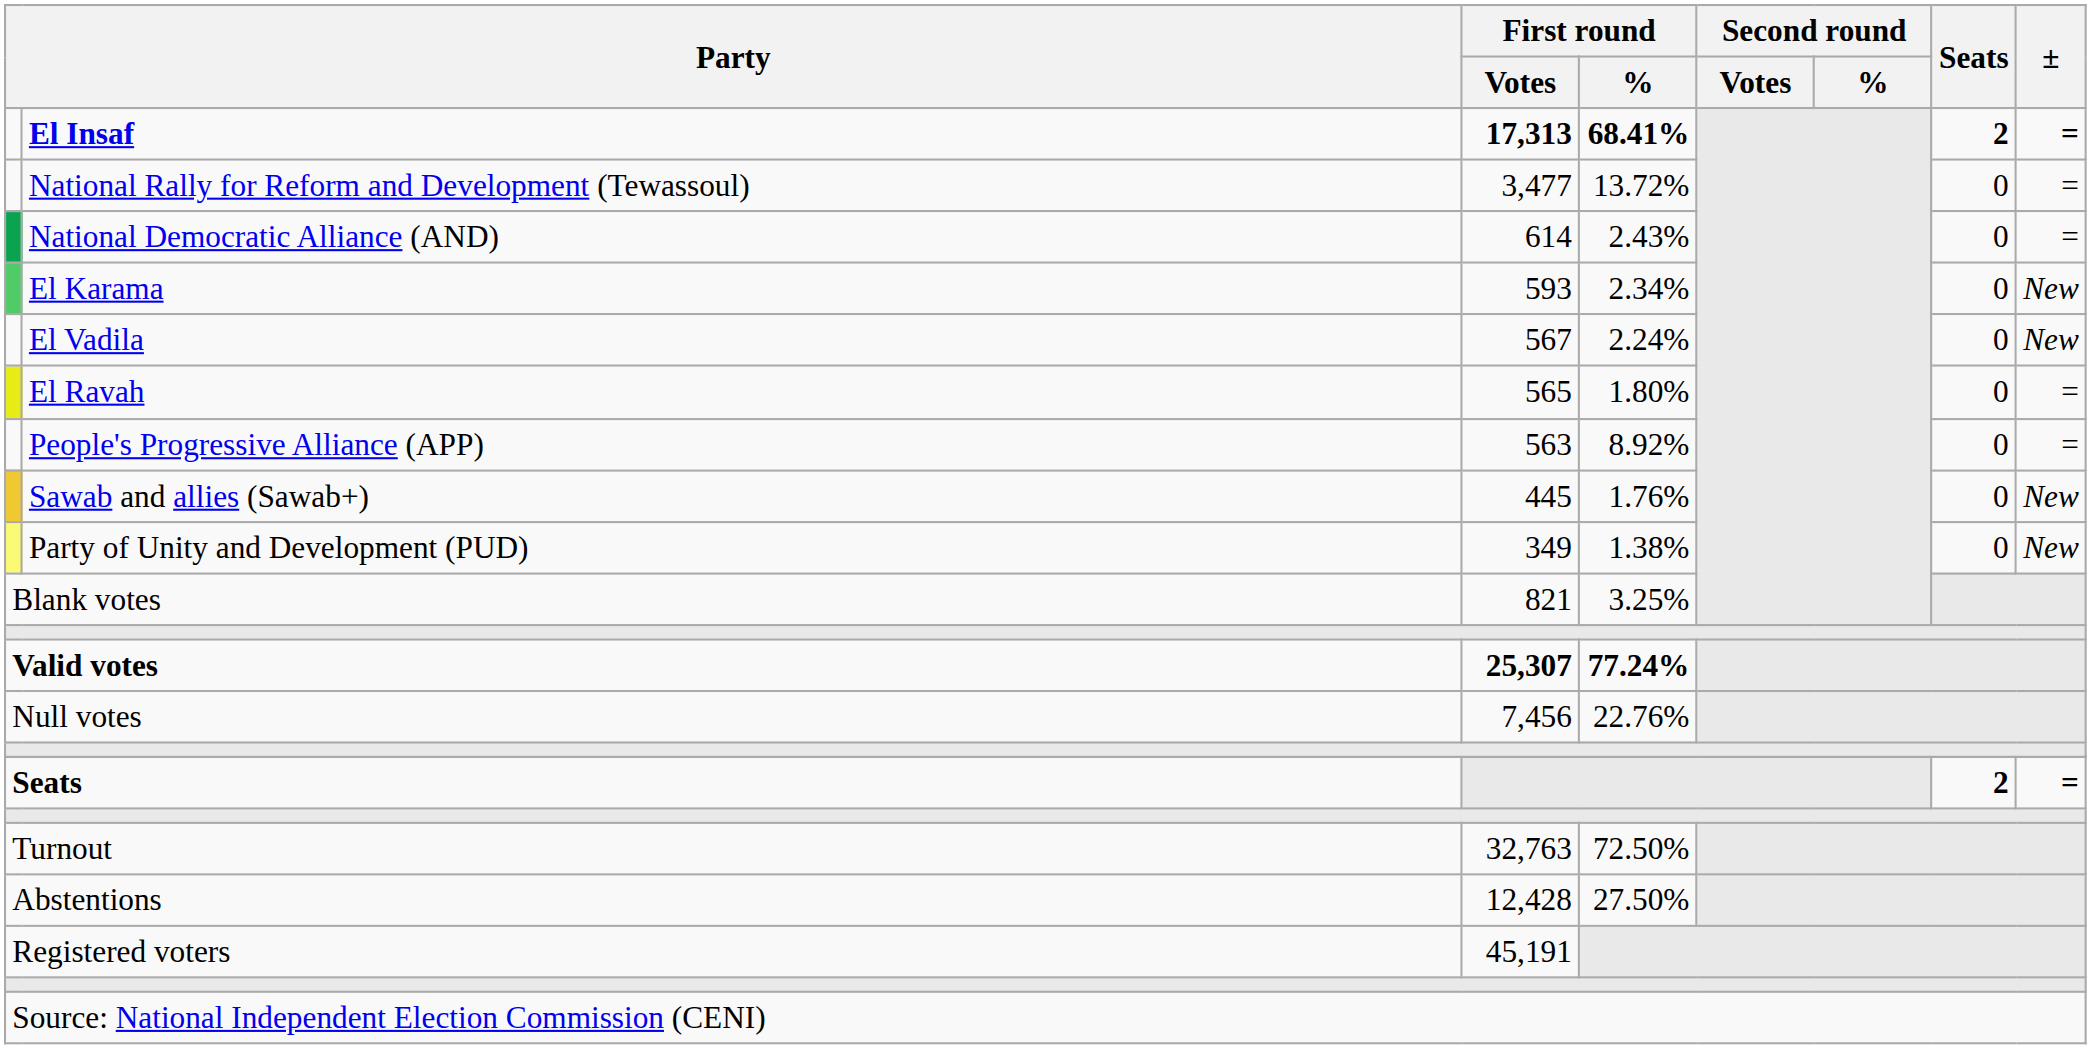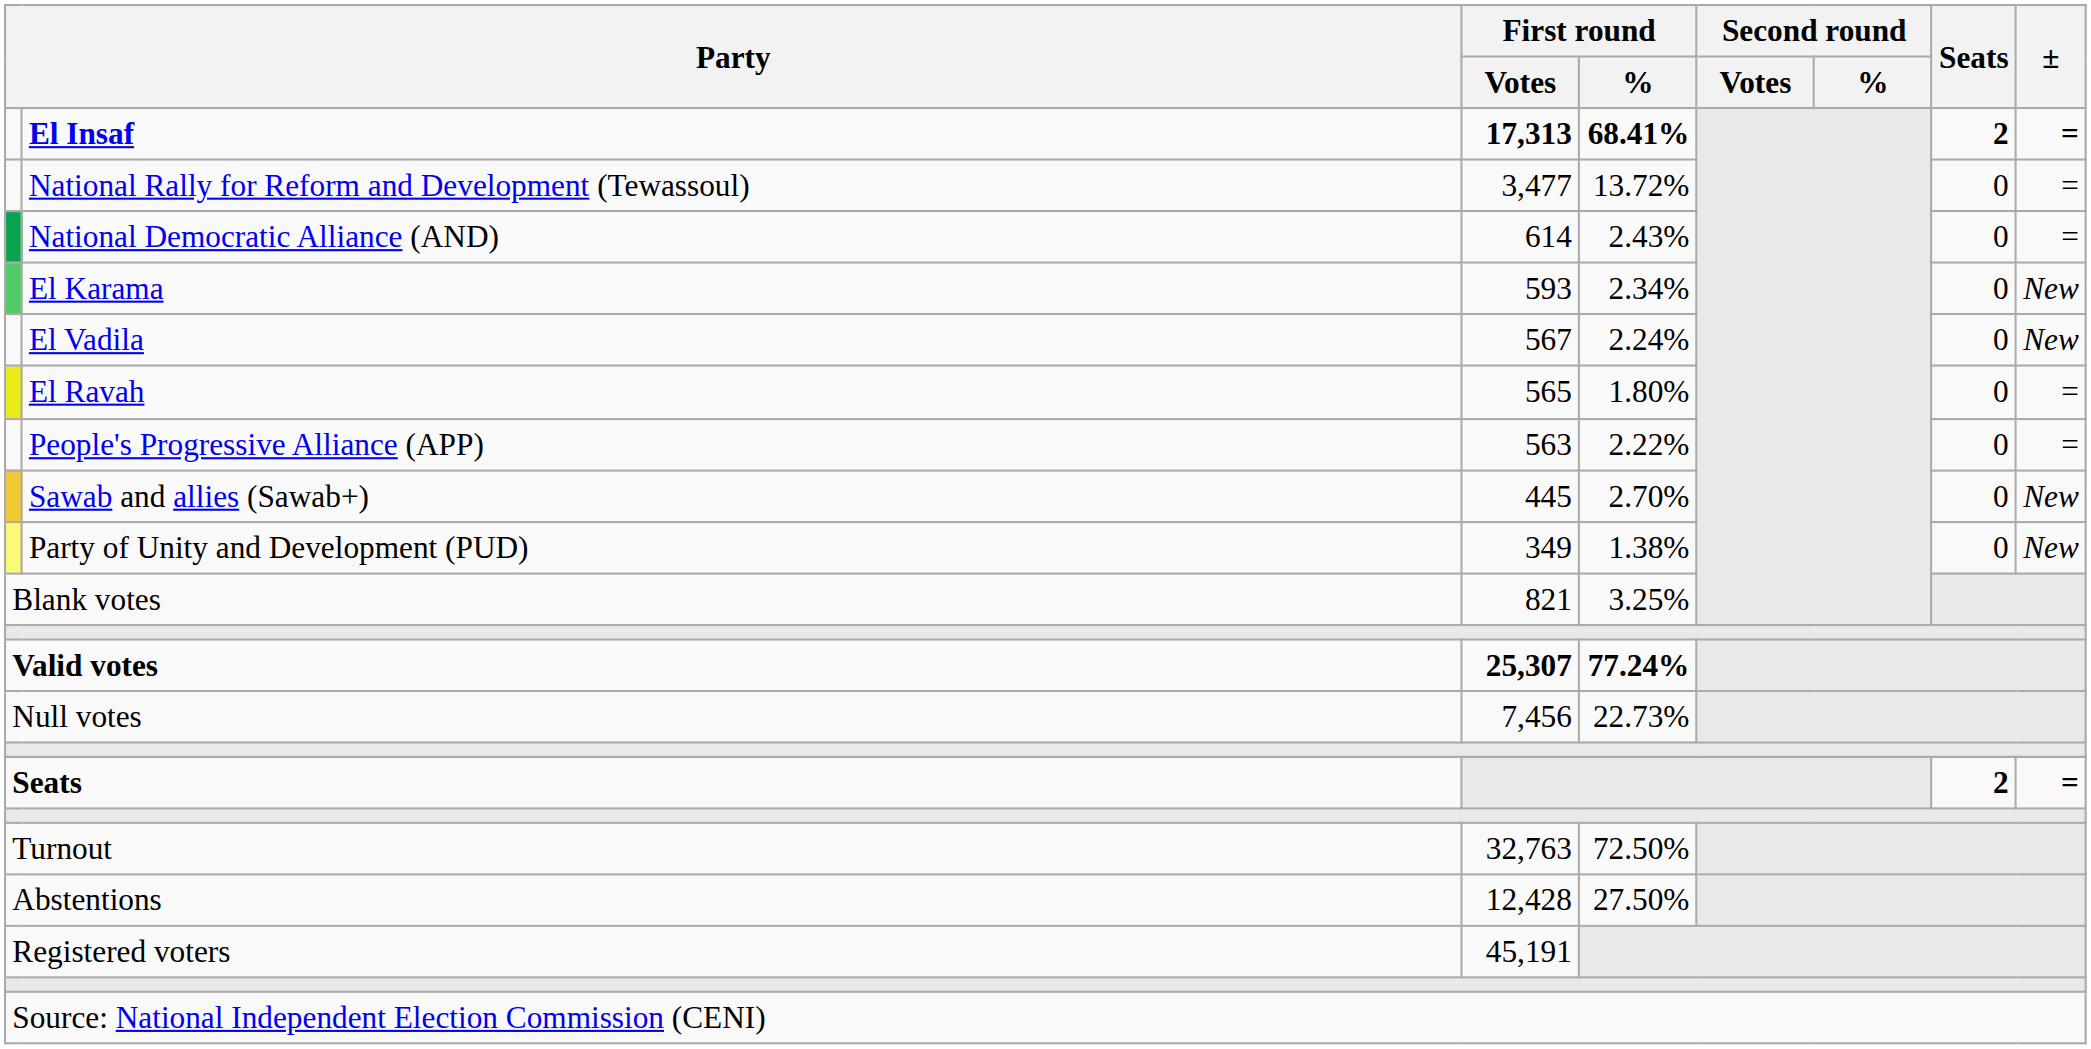(1649, 443) 8.92% -> (1649, 443) 2.22%
(1649, 495) 1.76% -> (1649, 495) 2.70%
(1641, 716) 22.76% -> (1641, 716) 22.73%
